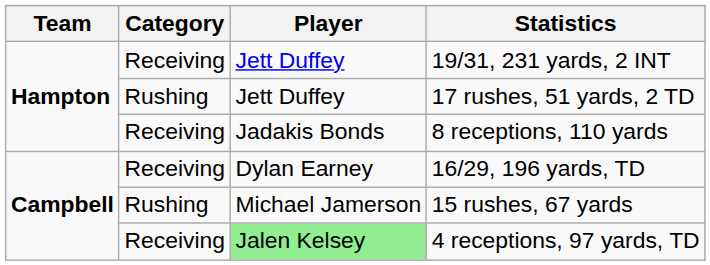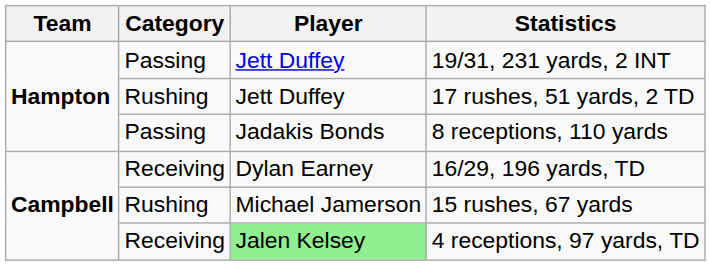(175, 59) Receiving -> (165, 59) Passing
(175, 132) Receiving -> (165, 132) Passing
